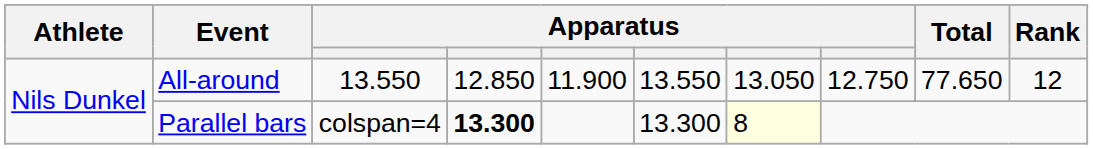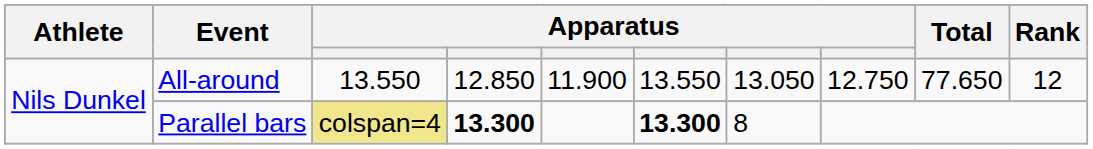(380, 123) no background -> (380, 123) khaki background
(680, 123) normal -> (680, 123) bold
(741, 123) lightyellow background -> (741, 123) no background
